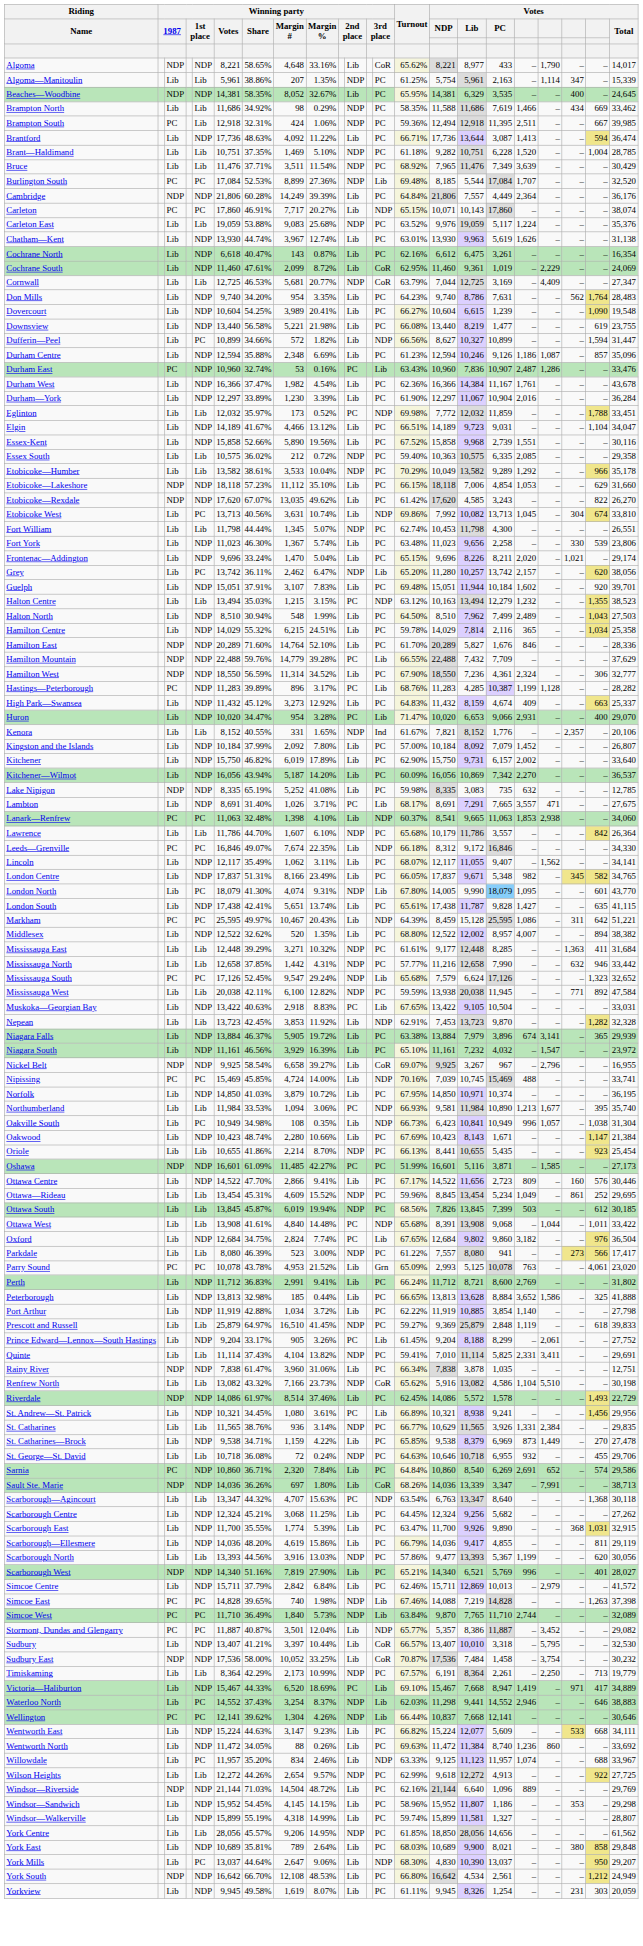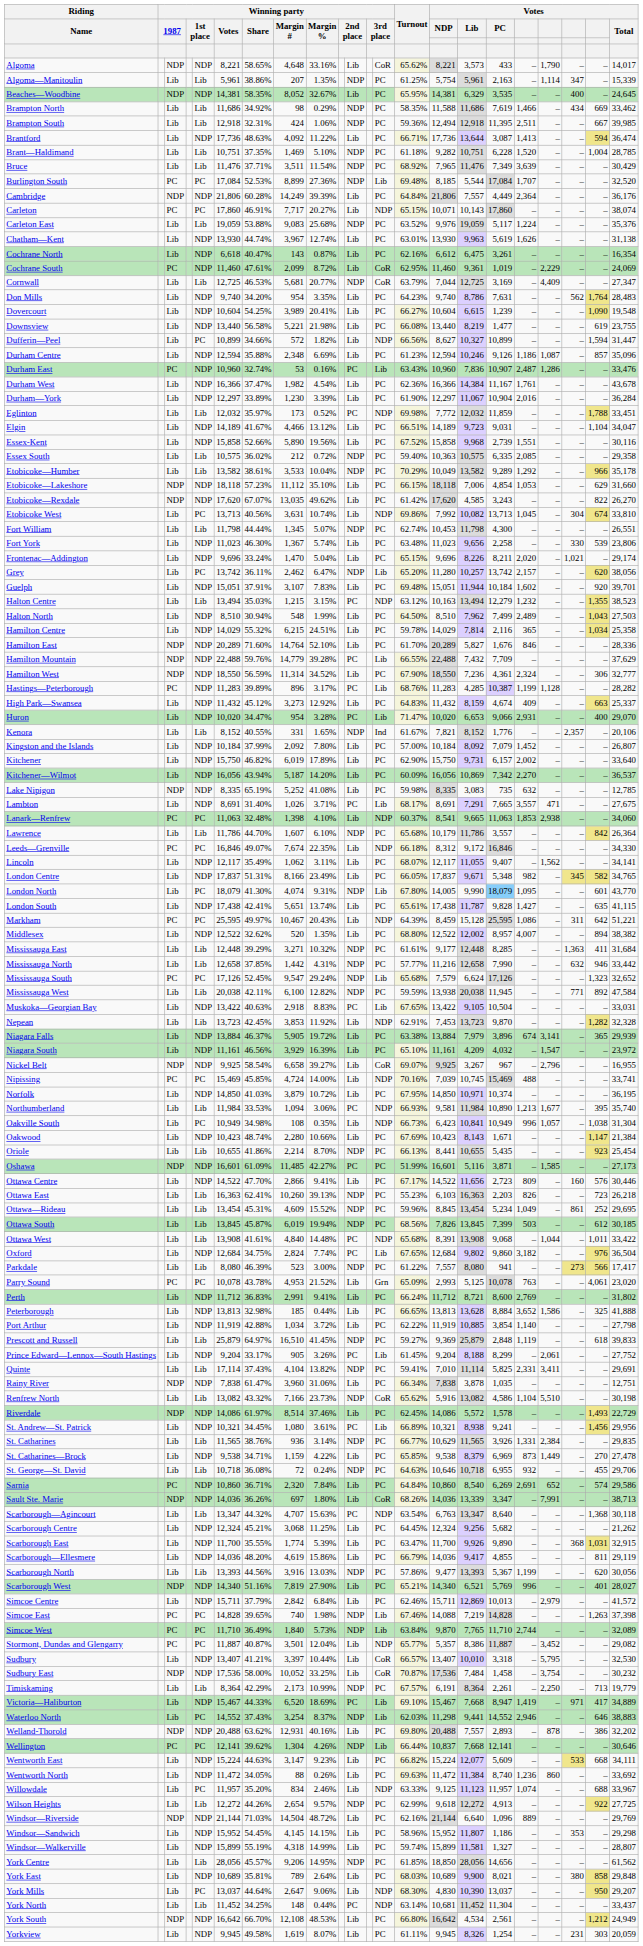(474, 65) 8,977 -> (474, 65) 3,573
(172, 123) PC -> (173, 123) Lib
(173, 268) Lib -> (172, 268) PC
(474, 1051) 7,232 -> (474, 1051) 4,209
+ row: (28, 1195)
(229, 1355) 11,114 -> (228, 1369) 17,114
(624, 1514) 27,262 -> (624, 1529) 21,262
+ row: (36, 1732)
+ row: (26, 1905)
